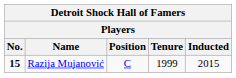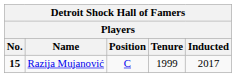(209, 64) 2015 -> (209, 64) 2017
